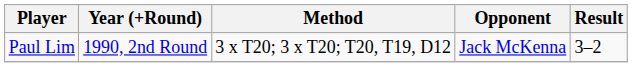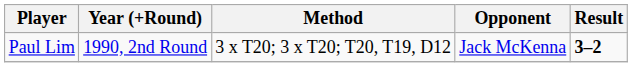(588, 47) normal -> (588, 47) bold
